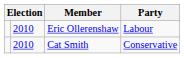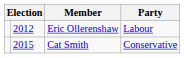(23, 28) 2010 -> (23, 28) 2012
(23, 45) 2010 -> (23, 45) 2015
